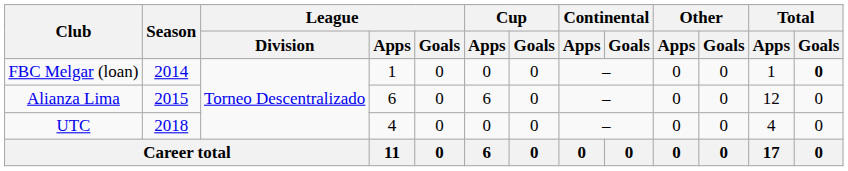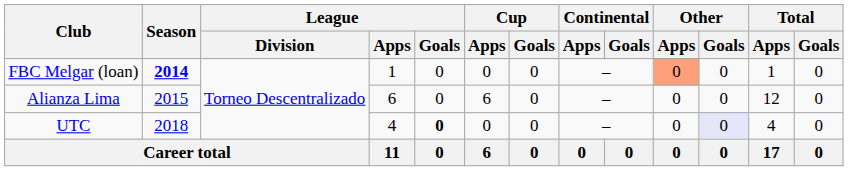(171, 71) normal -> (171, 71) bold
(676, 71) no background -> (676, 71) lightsalmon background
(819, 71) bold -> (819, 71) normal
(439, 125) normal -> (439, 125) bold
(724, 125) no background -> (724, 125) lavender background
